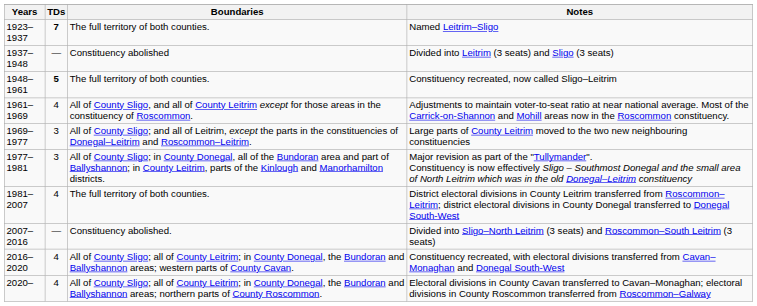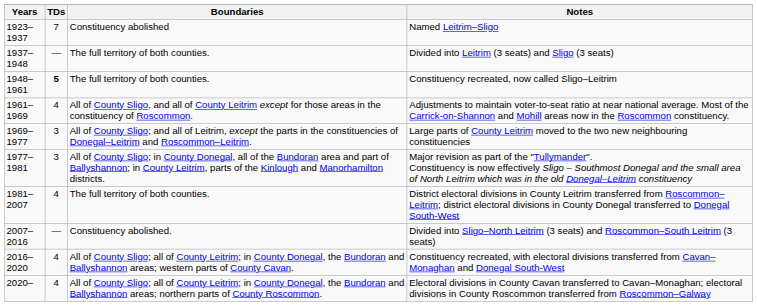(56, 27) bold -> (56, 27) normal
(140, 27) The full territory of both counties. -> (119, 27) Constituency abolished
(119, 53) Constituency abolished -> (140, 53) The full territory of both counties.
